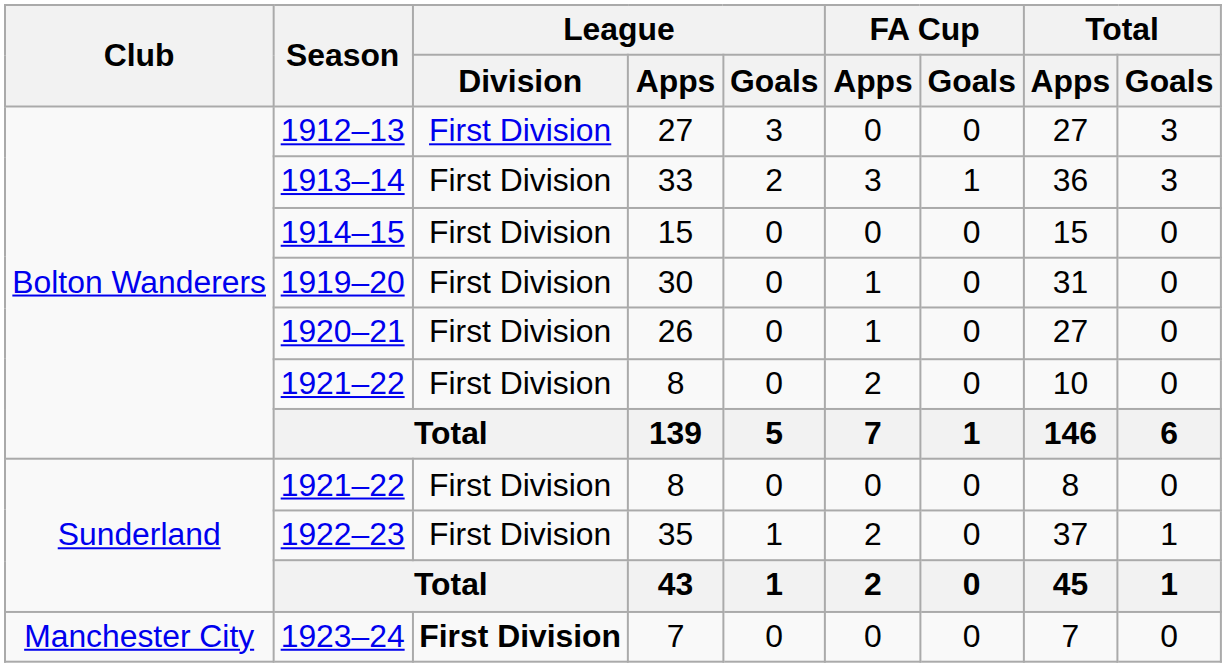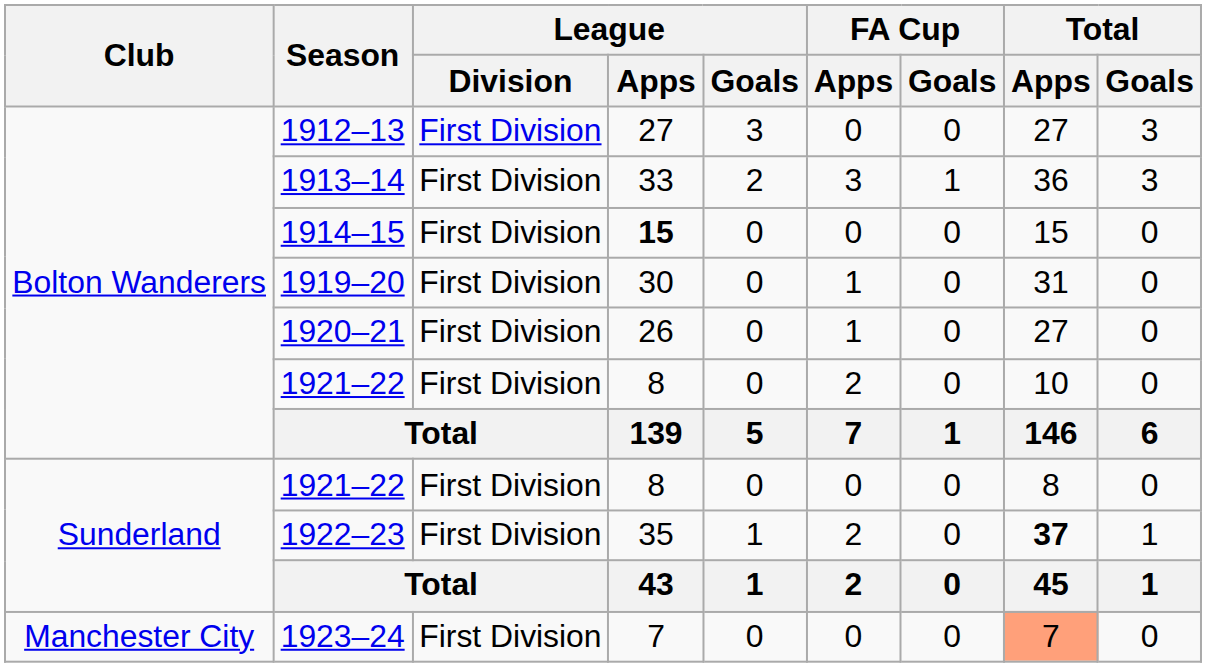(675, 231) normal -> (656, 231) bold
(1070, 534) normal -> (1051, 534) bold
(520, 635) bold -> (510, 635) normal
(1070, 635) no background -> (1051, 635) lightsalmon background
